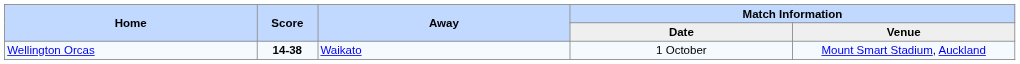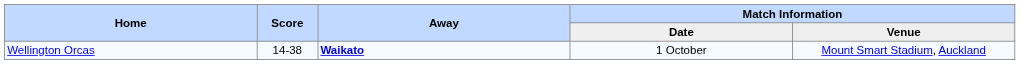(287, 50) bold -> (287, 50) normal
(341, 50) normal -> (342, 50) bold
